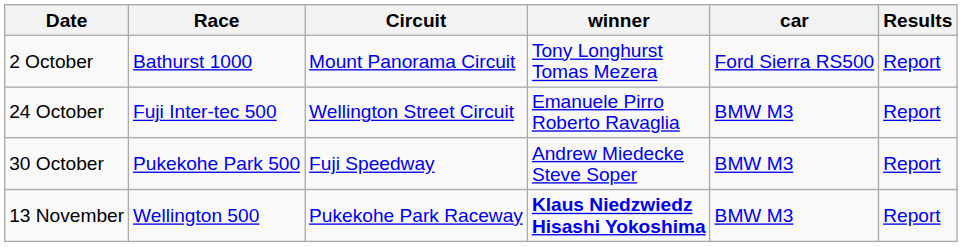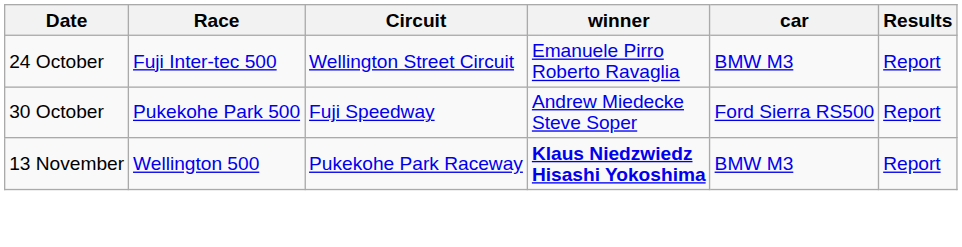- row: (51, 61)
(754, 164) BMW M3 -> (794, 113) Ford Sierra RS500
